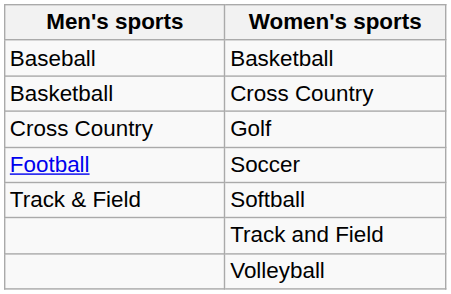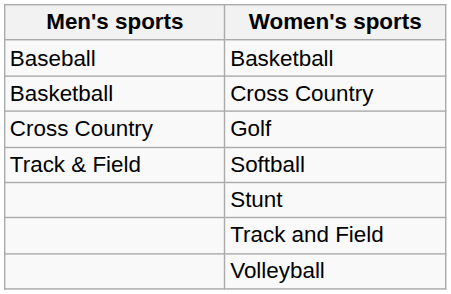- row: (265, 164)
+ row: (256, 199)
